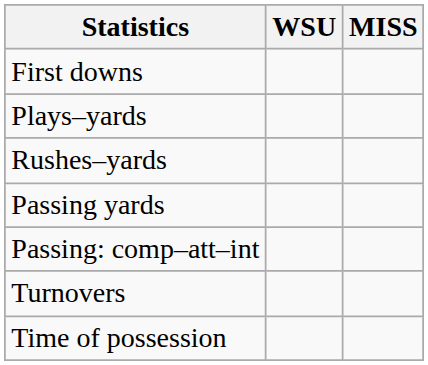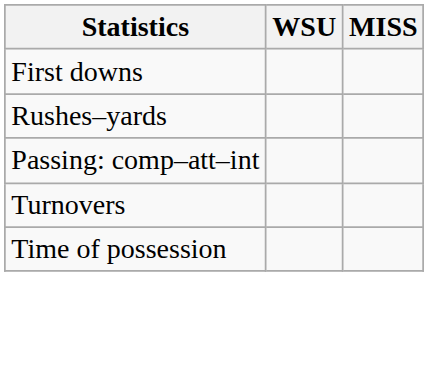- row: (79, 115)
- row: (88, 204)
